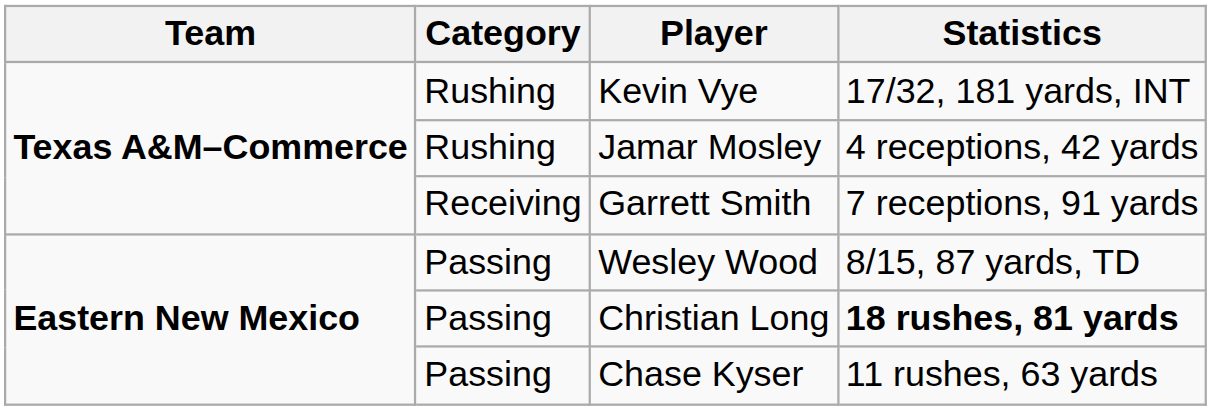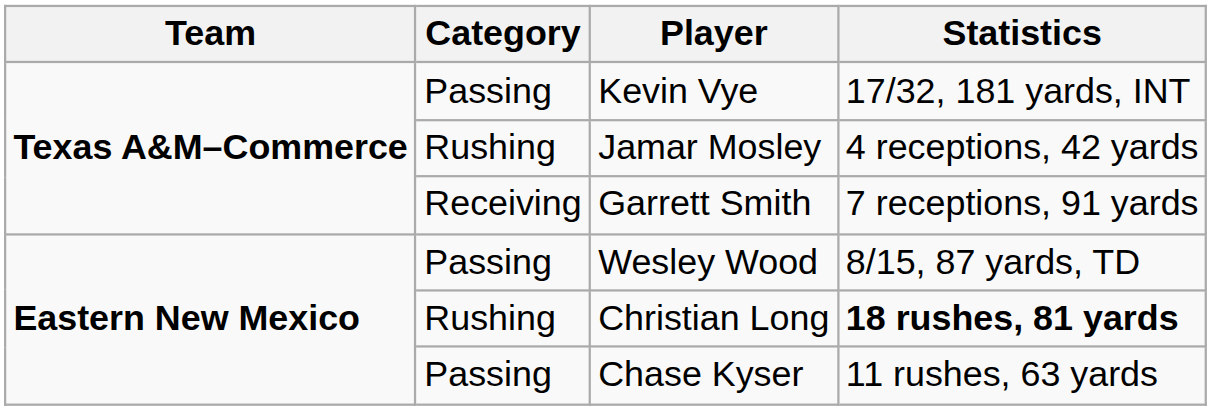(490, 90) Rushing -> (488, 90) Passing
(488, 317) Passing -> (490, 317) Rushing
